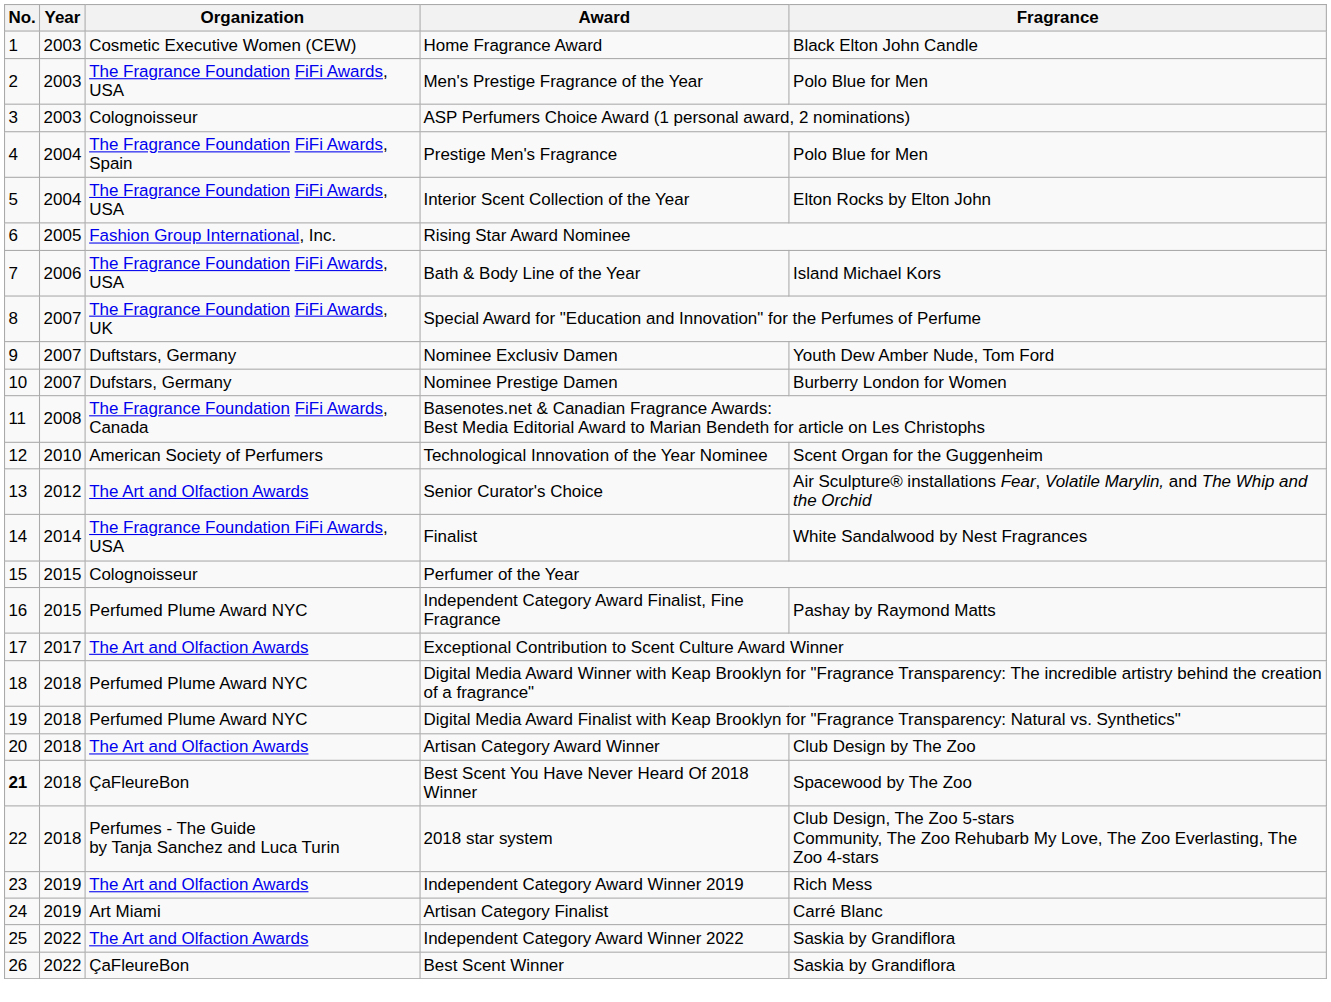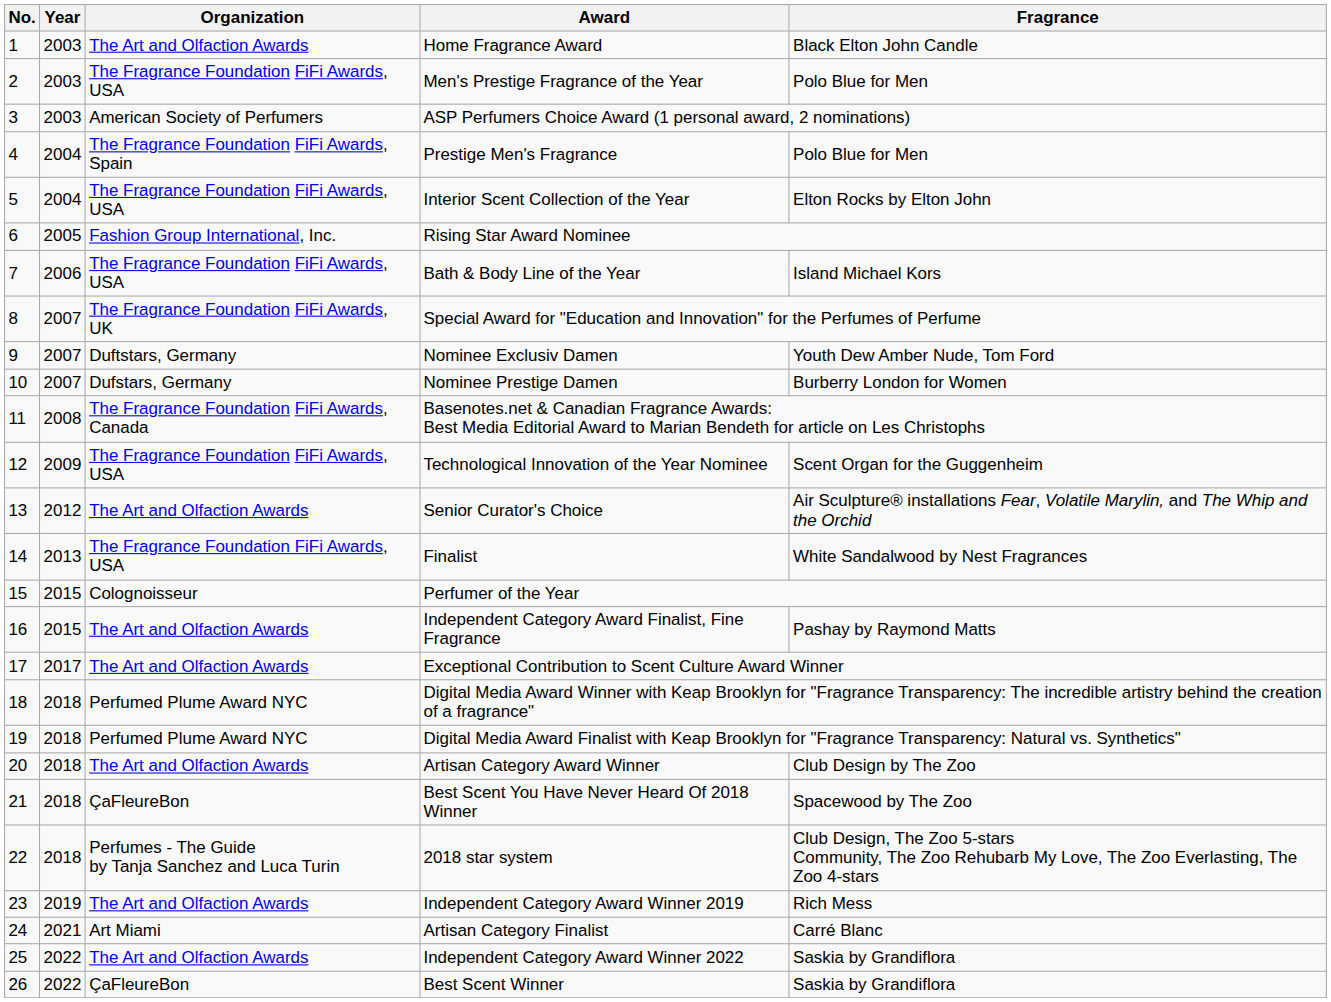(223, 44) Cosmetic Executive Women (CEW) -> (199, 44) The Art and Olfaction Awards
(143, 117) Colognoisseur -> (206, 117) American Society of Perfumers
(62, 455) 2010 -> (62, 464) 2009
(206, 455) American Society of Perfumers -> (238, 464) The Fragrance Foundation FiFi Awards, USA
(62, 537) 2014 -> (62, 556) 2013
(198, 610) Perfumed Plume Award NYC -> (199, 629) The Art and Olfaction Awards
(18, 783) bold -> (18, 802) normal
(62, 911) 2019 -> (62, 930) 2021
